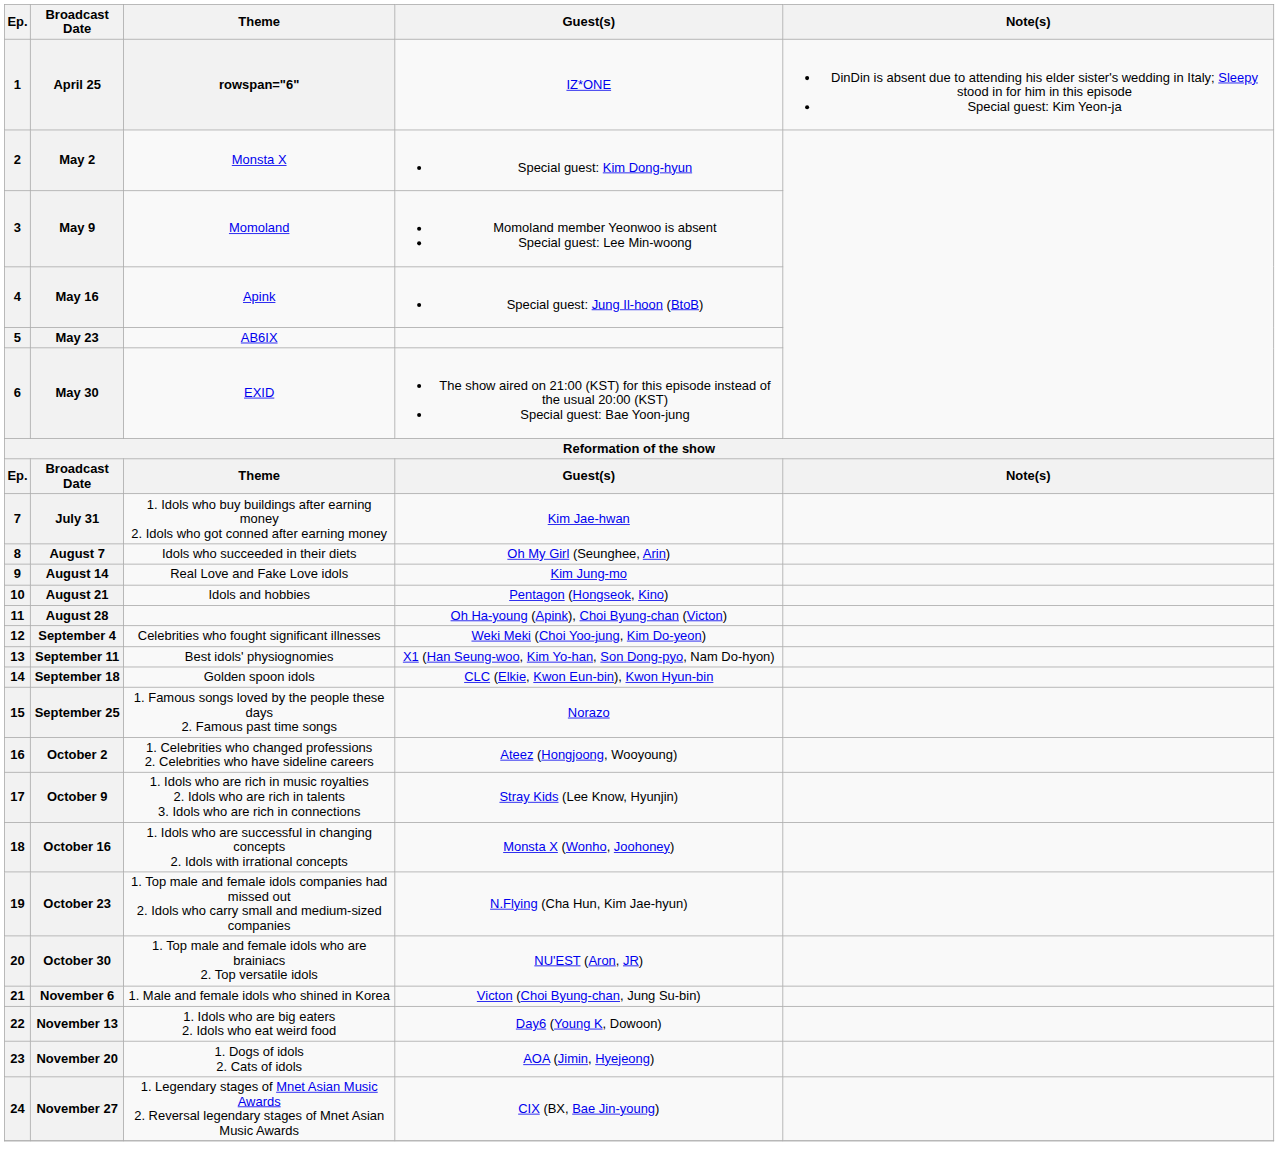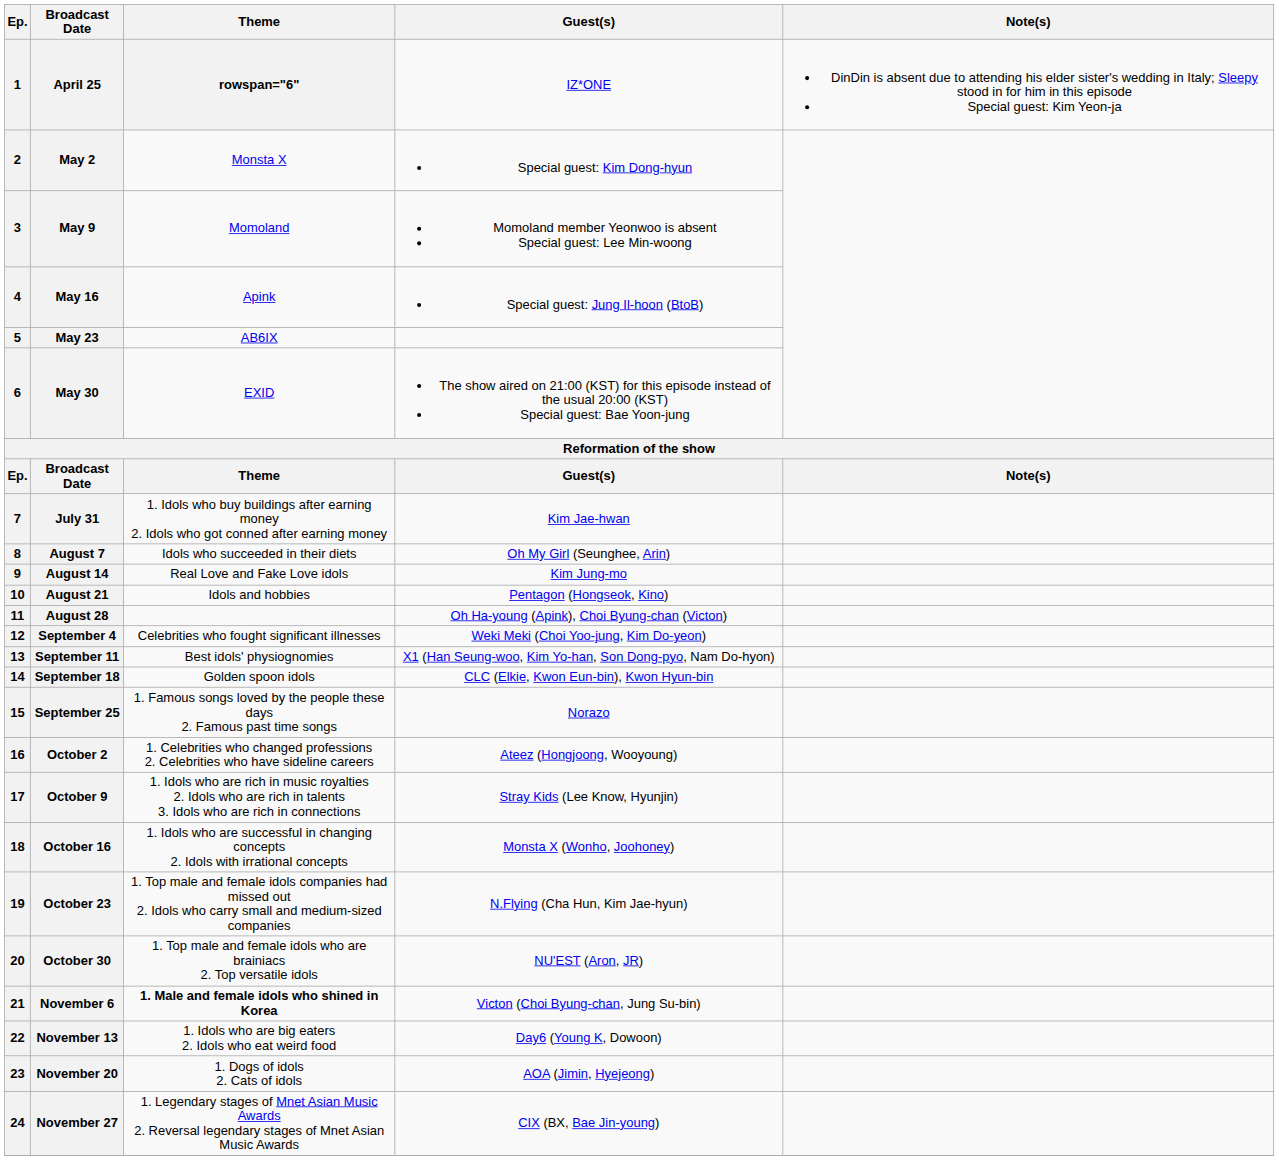(259, 996) normal -> (259, 1003) bold
